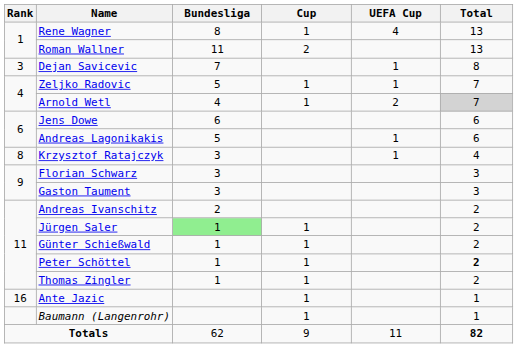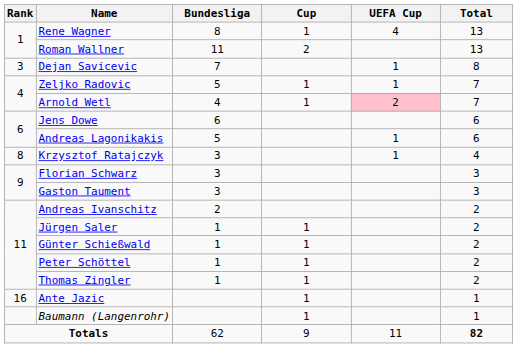(396, 102) no background -> (396, 102) pink background
(476, 102) lightgrey background -> (476, 102) no background
(217, 227) lightgreen background -> (217, 227) no background
(476, 262) bold -> (476, 262) normal
